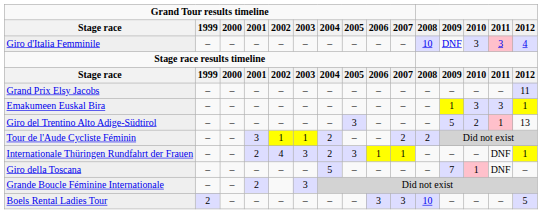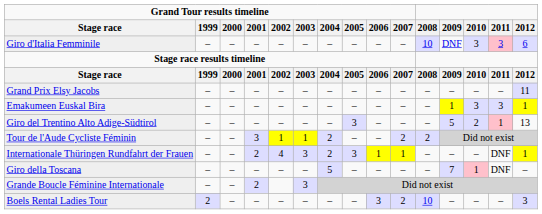(525, 43) 4 -> (525, 43) 6
(403, 201) 3 -> (403, 201) 2
(525, 201) 5 -> (525, 201) 3
